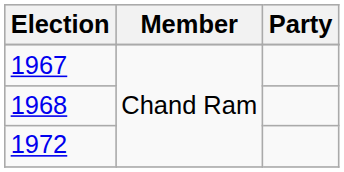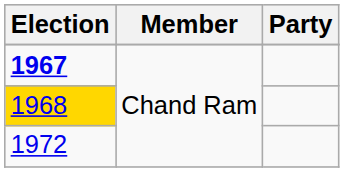(39, 65) normal -> (39, 65) bold
(39, 105) no background -> (39, 105) gold background
